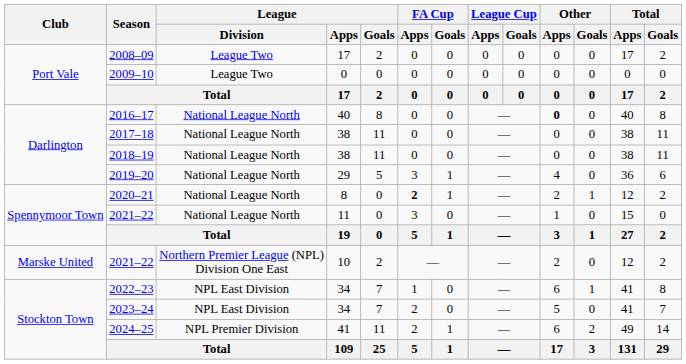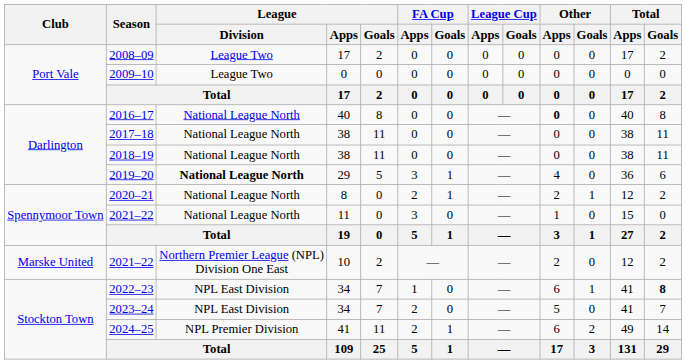(242, 174) normal -> (242, 174) bold
(415, 194) bold -> (415, 194) normal
(663, 289) normal -> (663, 289) bold
